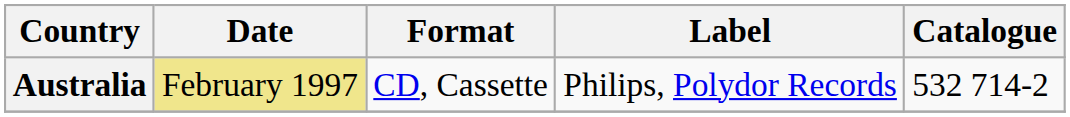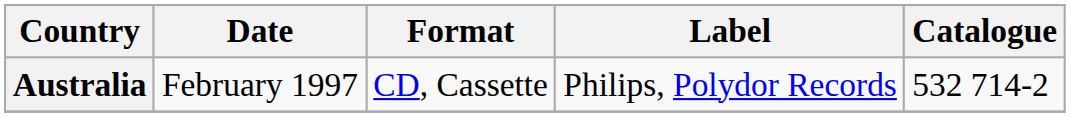(260, 84) khaki background -> (260, 84) no background
